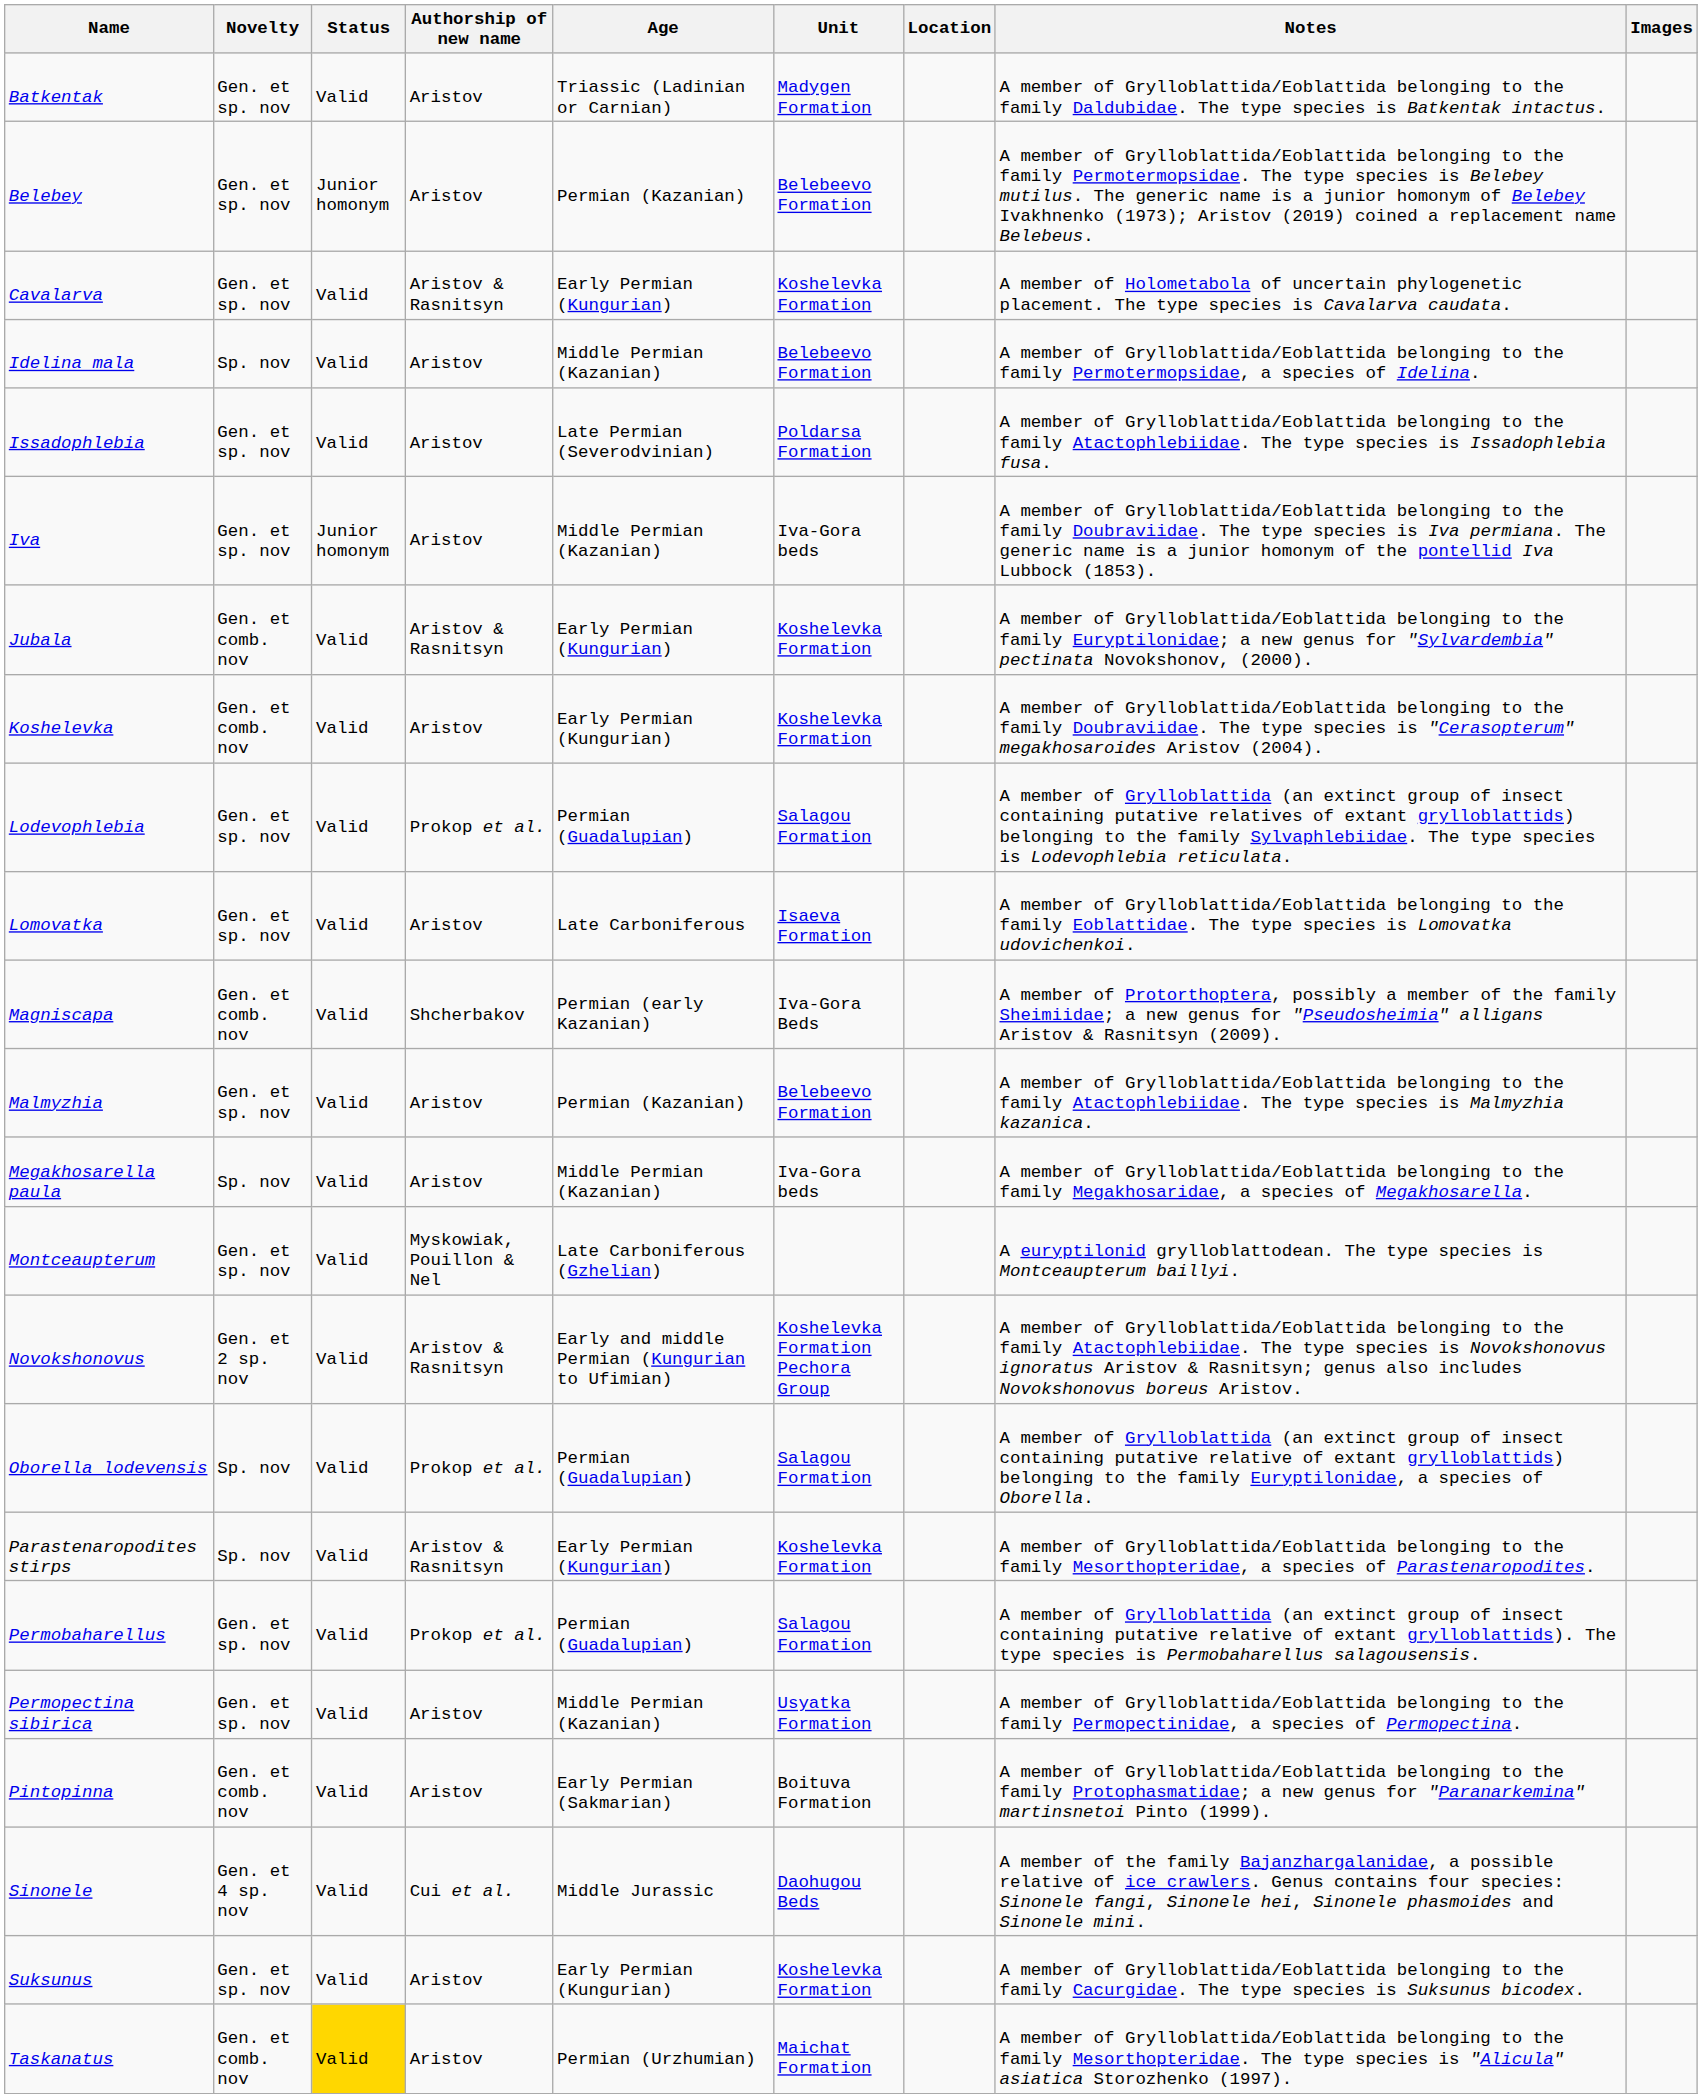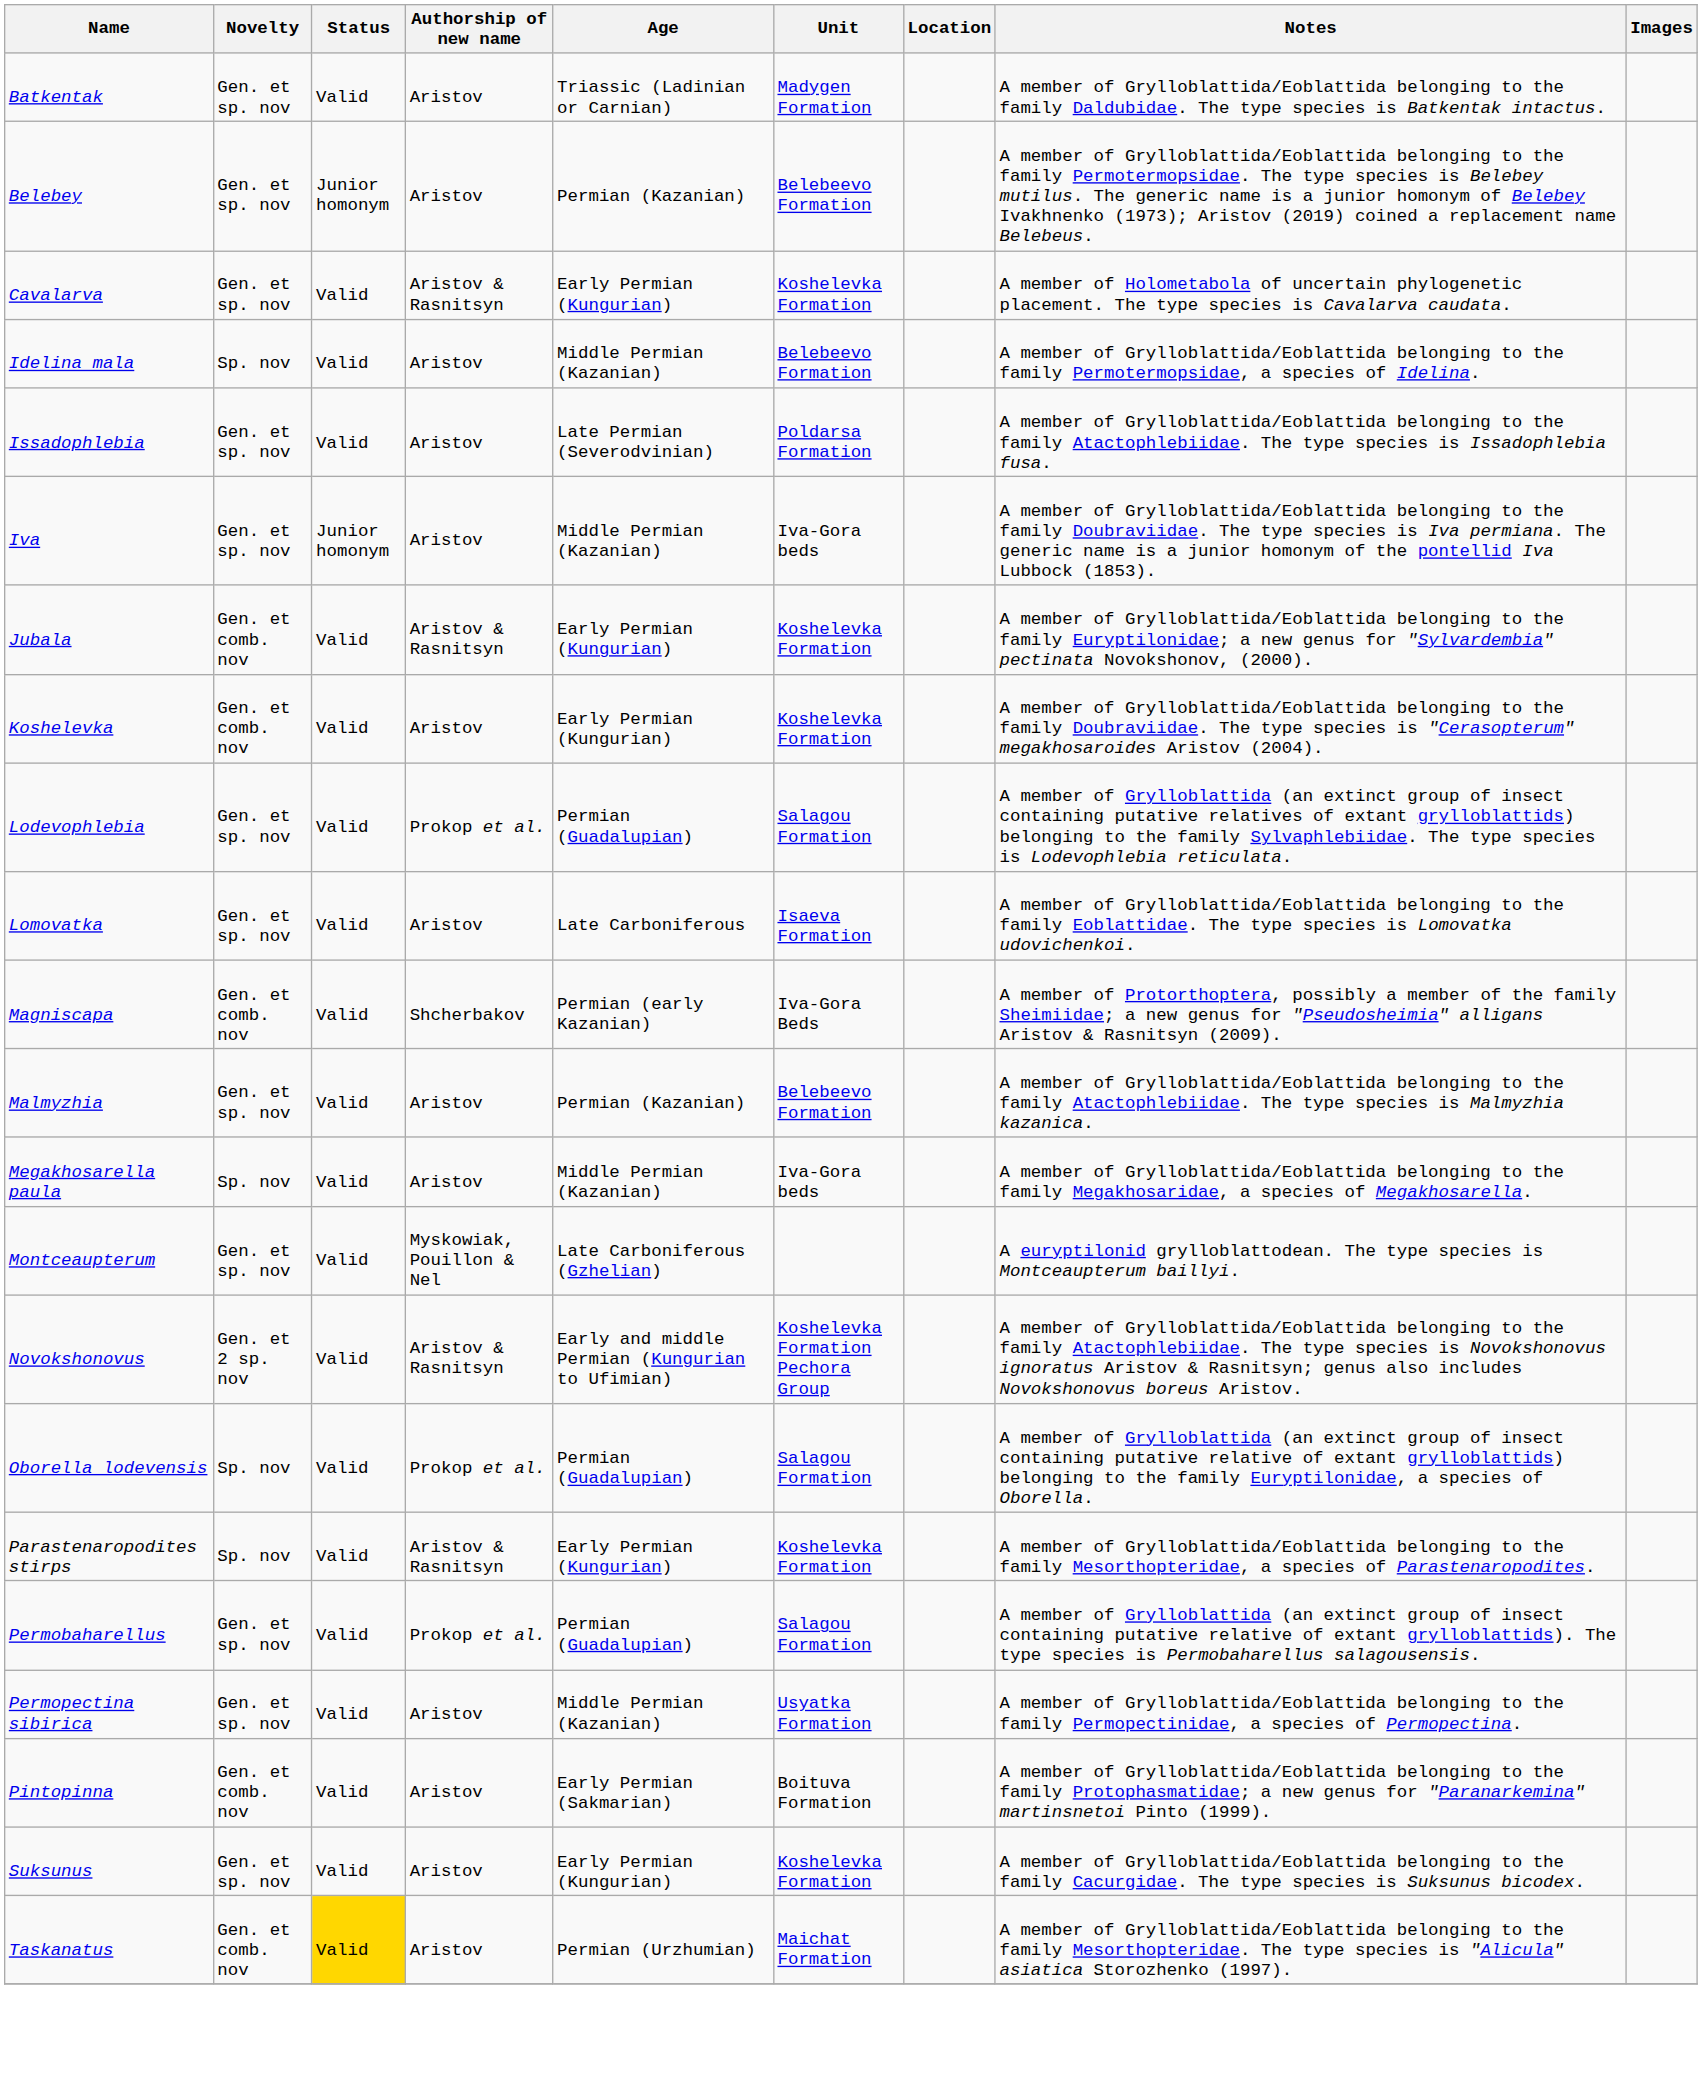- row: (51, 1891)
